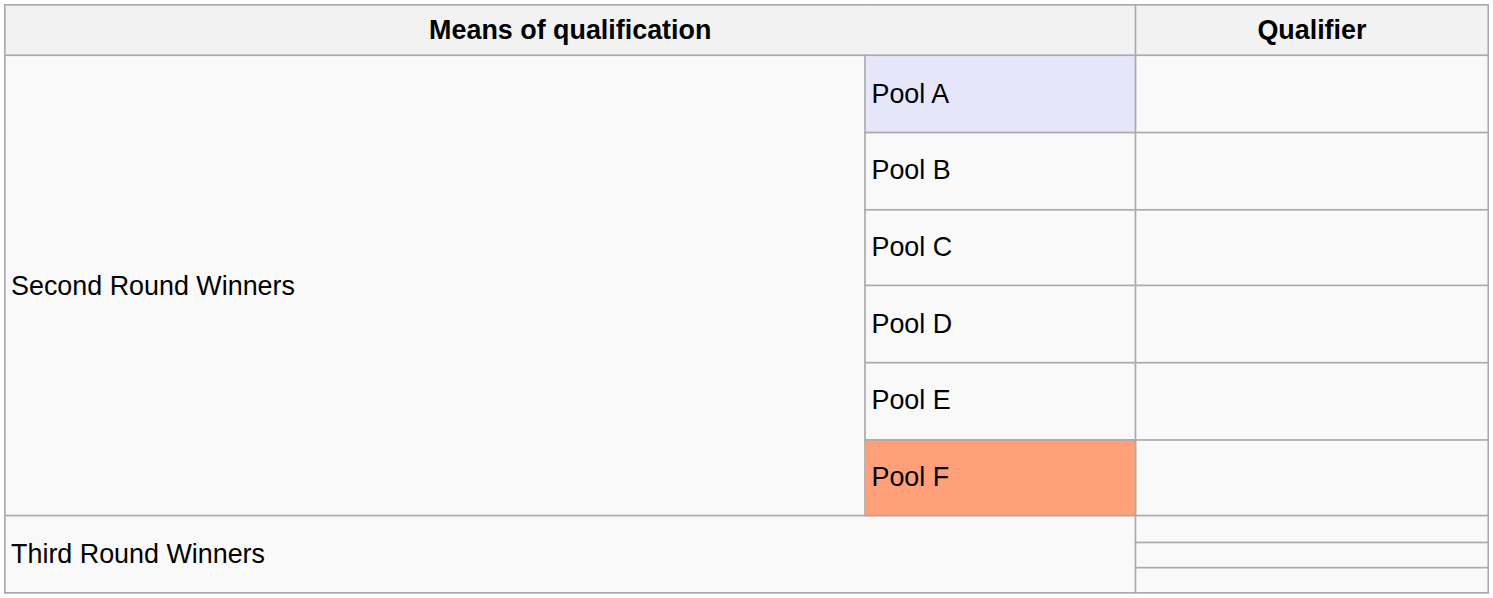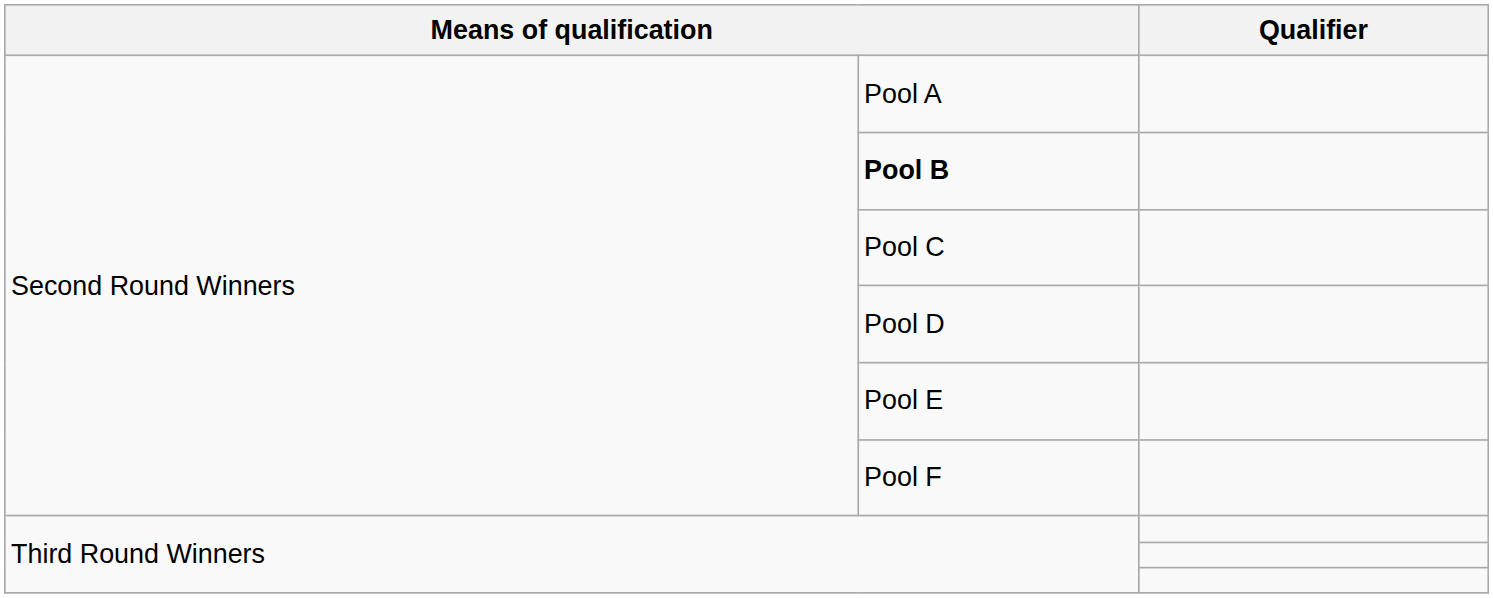(910, 93) lavender background -> (903, 93) no background
(911, 170) normal -> (907, 170) bold
(910, 477) lightsalmon background -> (903, 477) no background
